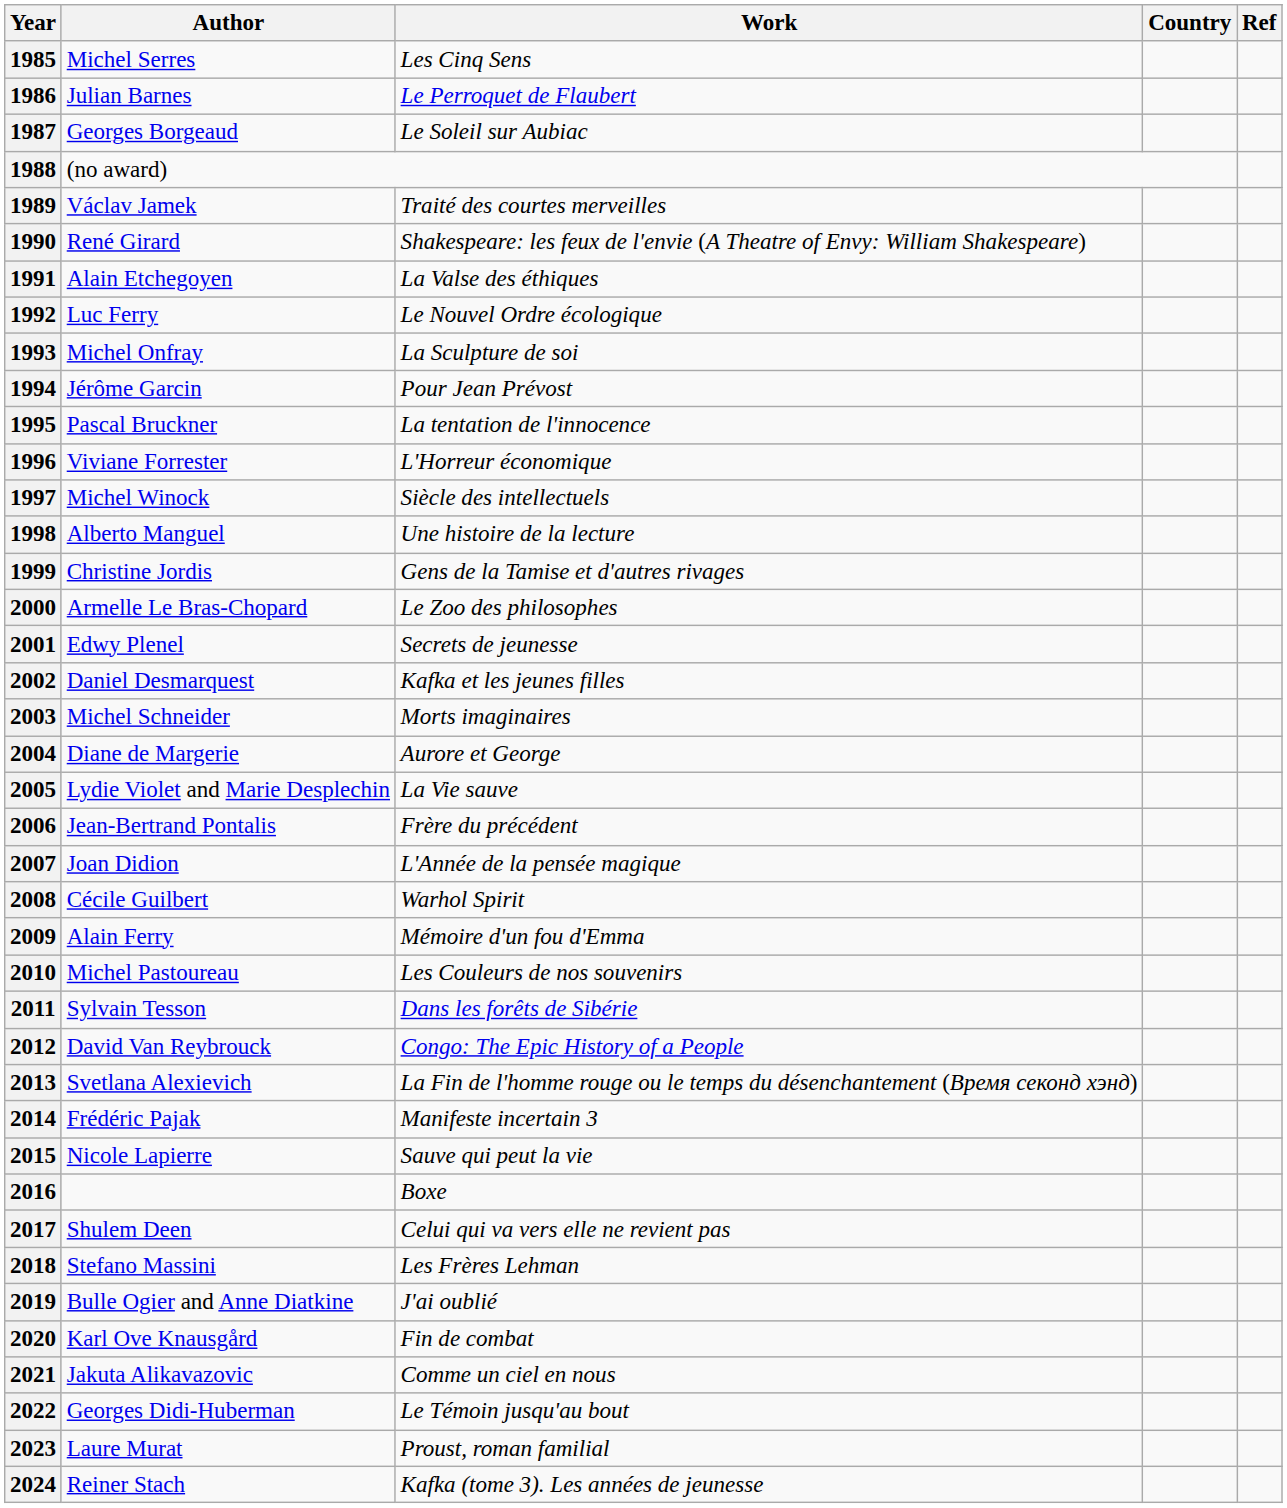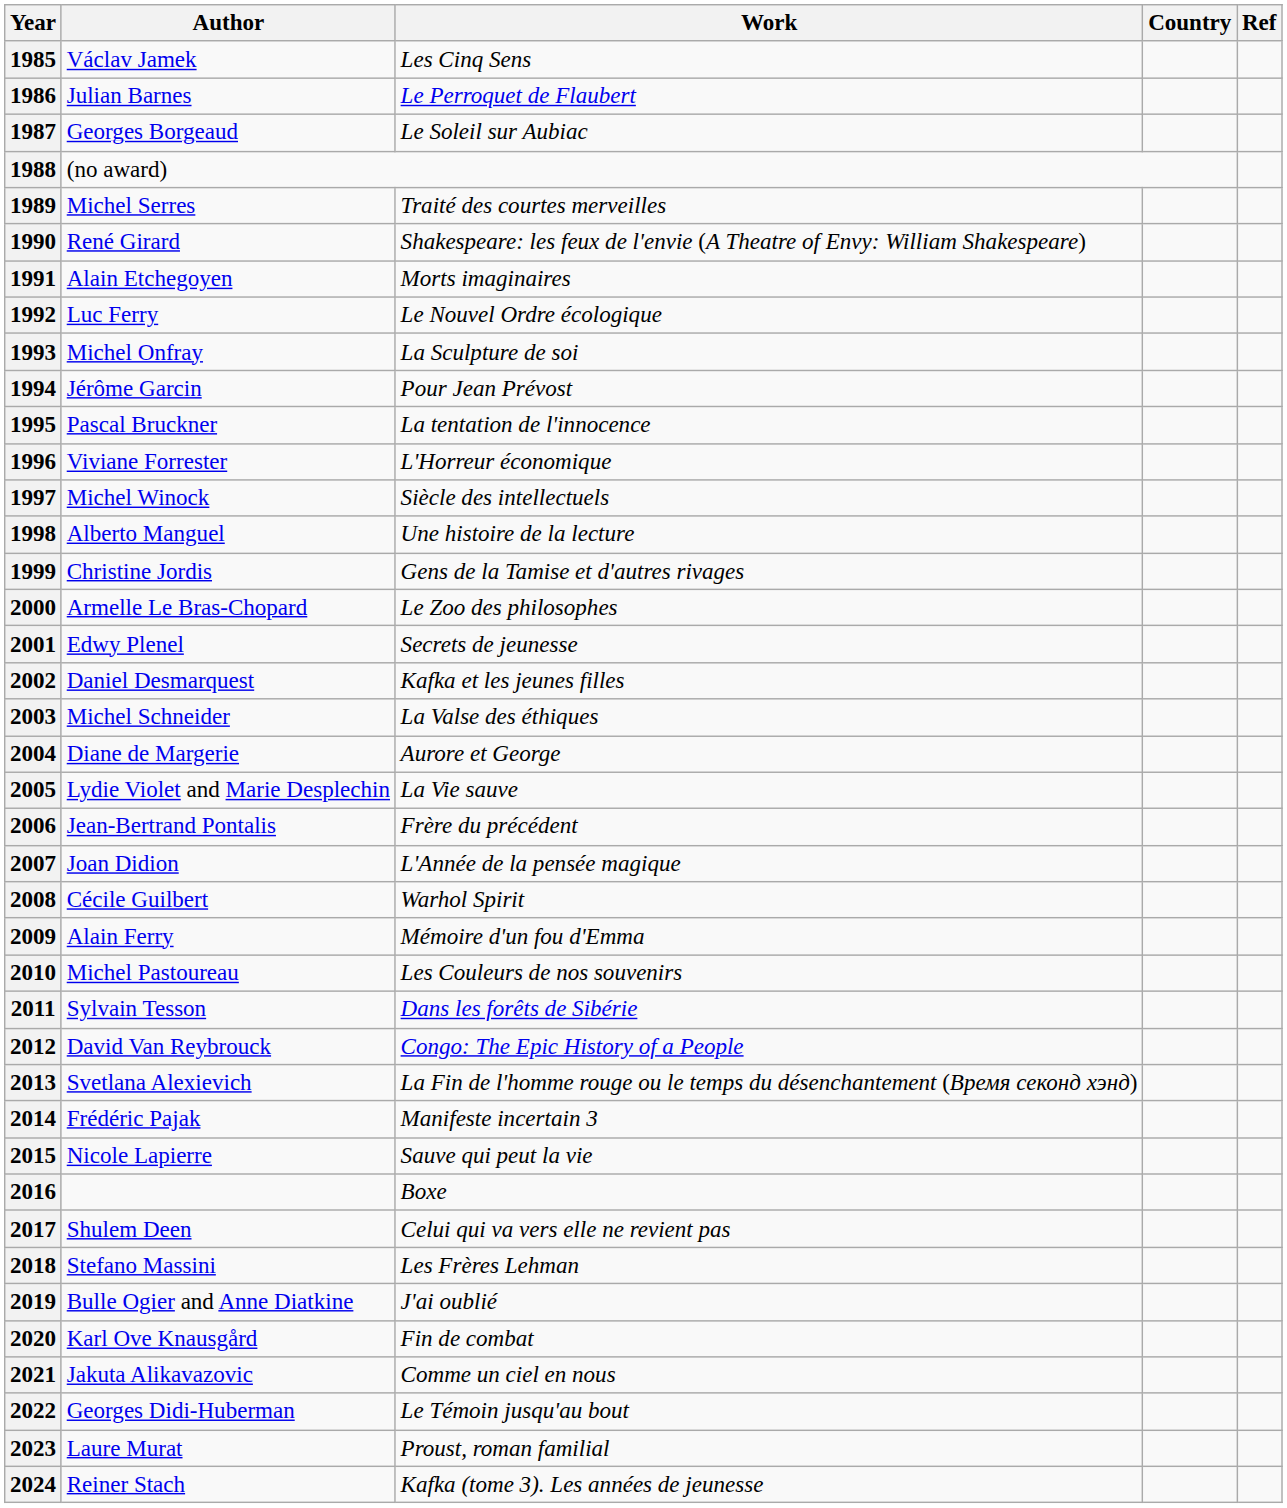(131, 59) Michel Serres -> (132, 59) Václav Jamek
(132, 205) Václav Jamek -> (131, 205) Michel Serres
(499, 278) La Valse des éthiques -> (486, 278) Morts imaginaires
(486, 717) Morts imaginaires -> (499, 717) La Valse des éthiques
